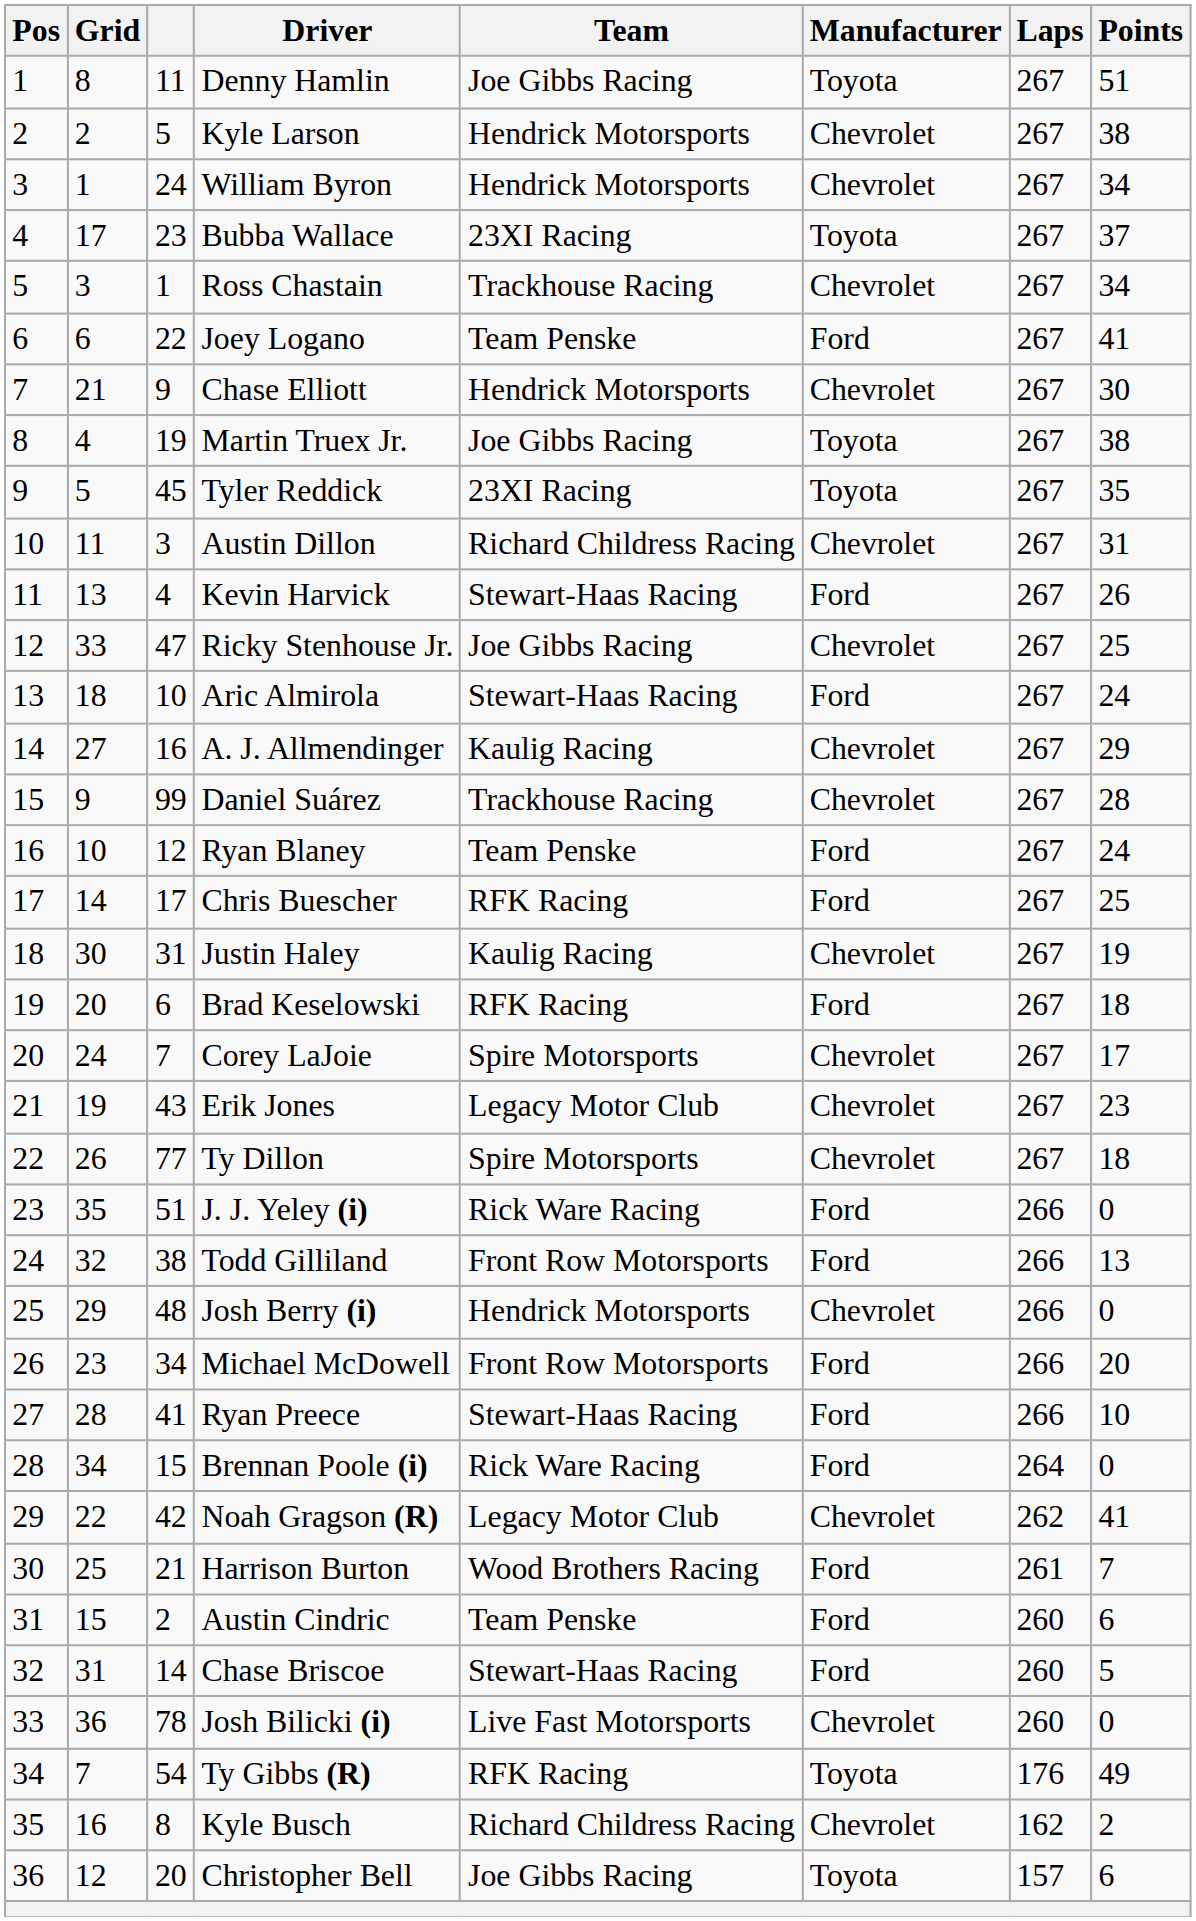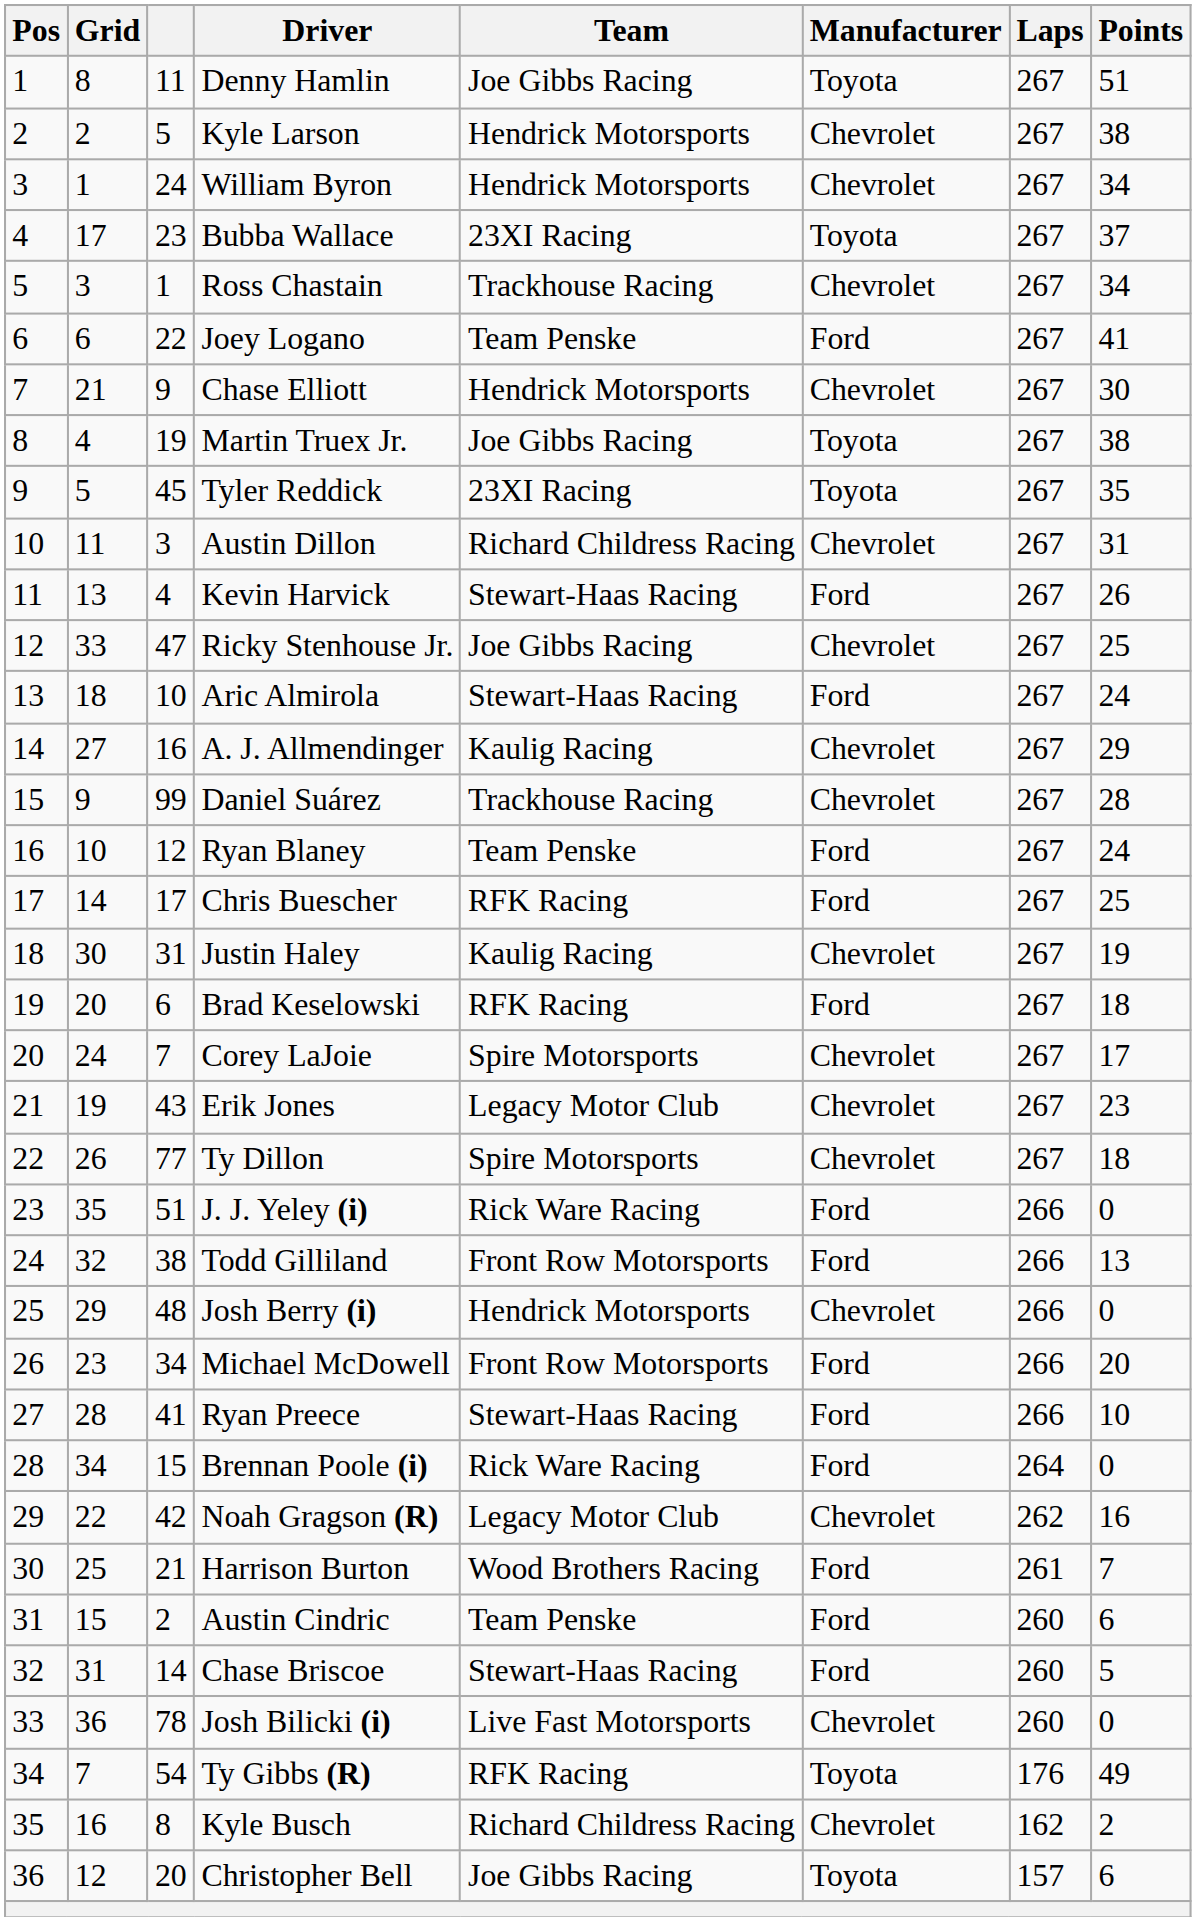(1114, 1516) 41 -> (1114, 1516) 16
